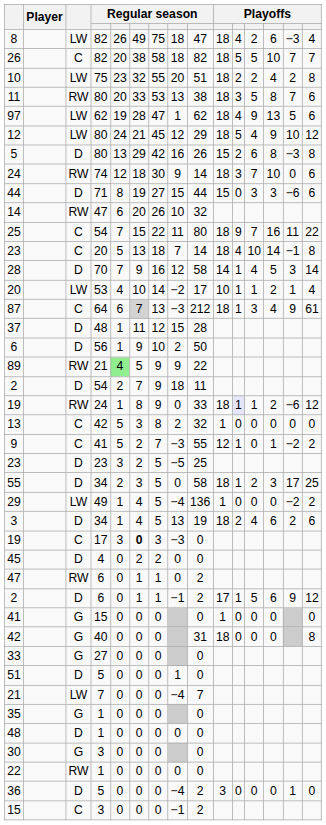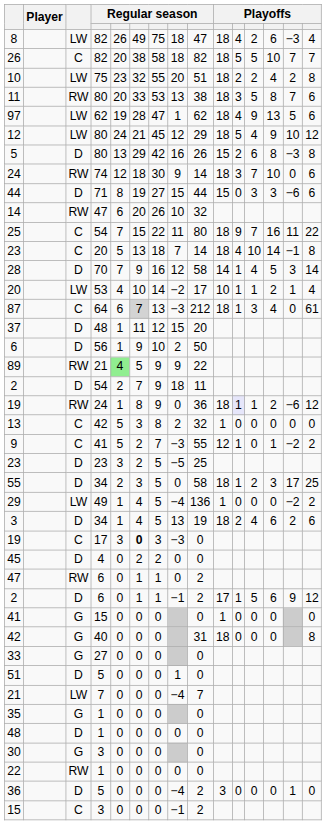(293, 309) 9 -> (293, 309) 0
(200, 328) 28 -> (200, 328) 20
(200, 405) 33 -> (200, 405) 36
